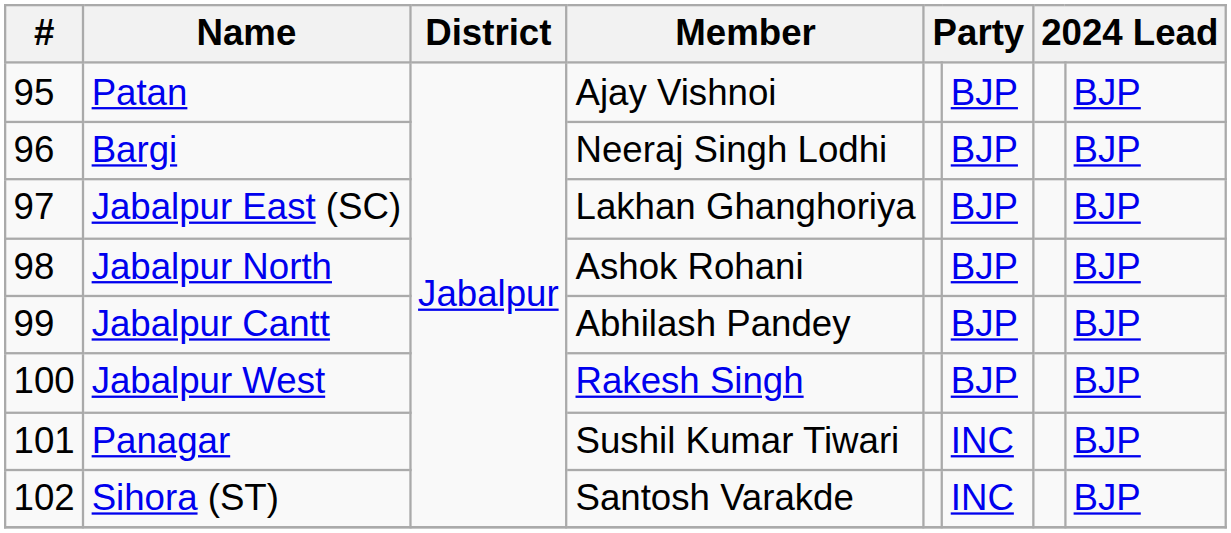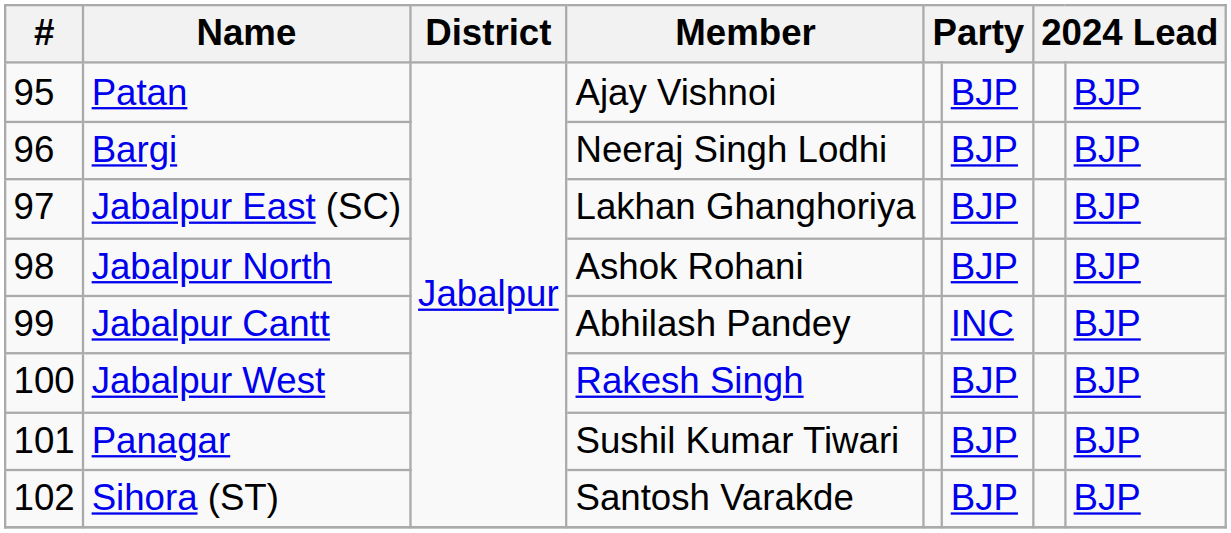(984, 324) BJP -> (982, 324) INC
(982, 440) INC -> (984, 440) BJP
(982, 498) INC -> (984, 498) BJP
